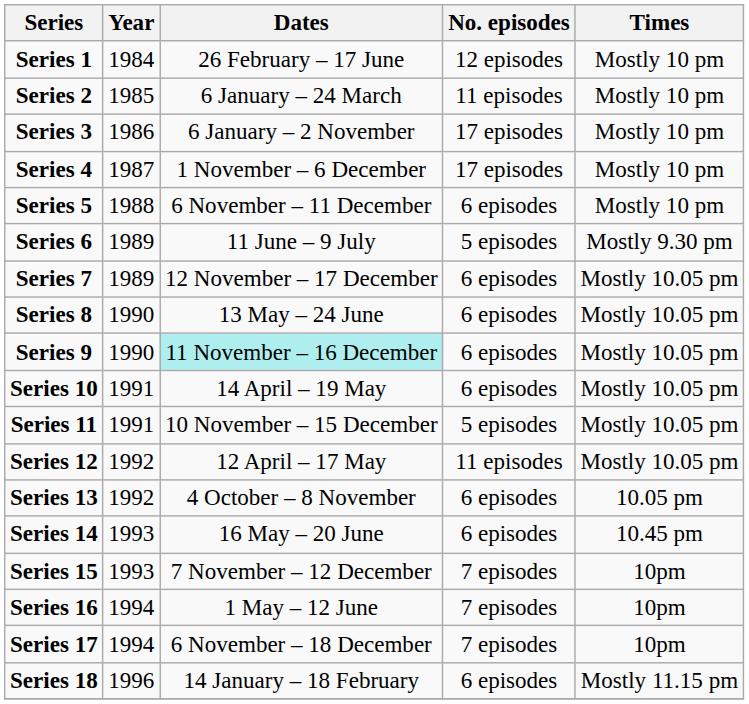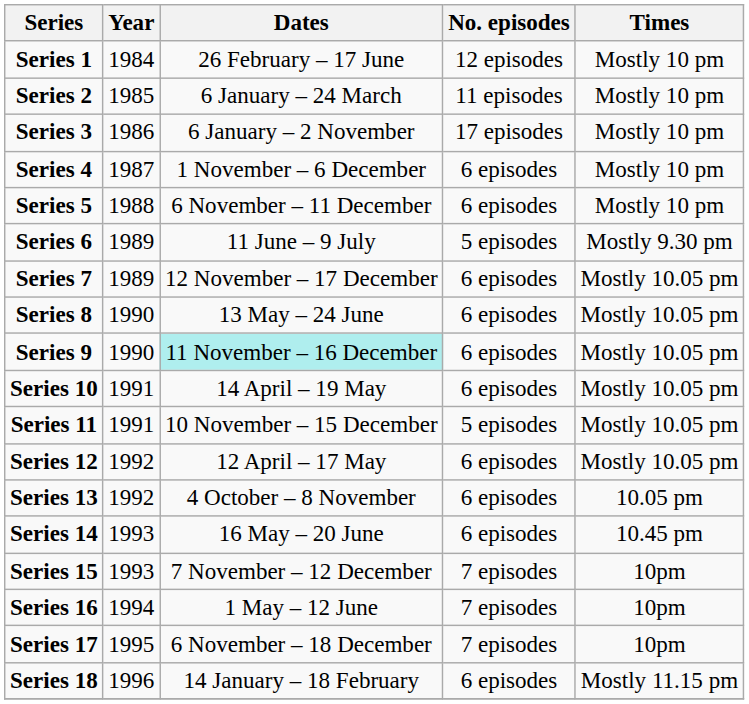(509, 168) 17 episodes -> (509, 168) 6 episodes
(509, 461) 11 episodes -> (509, 461) 6 episodes
(131, 643) 1994 -> (131, 643) 1995
